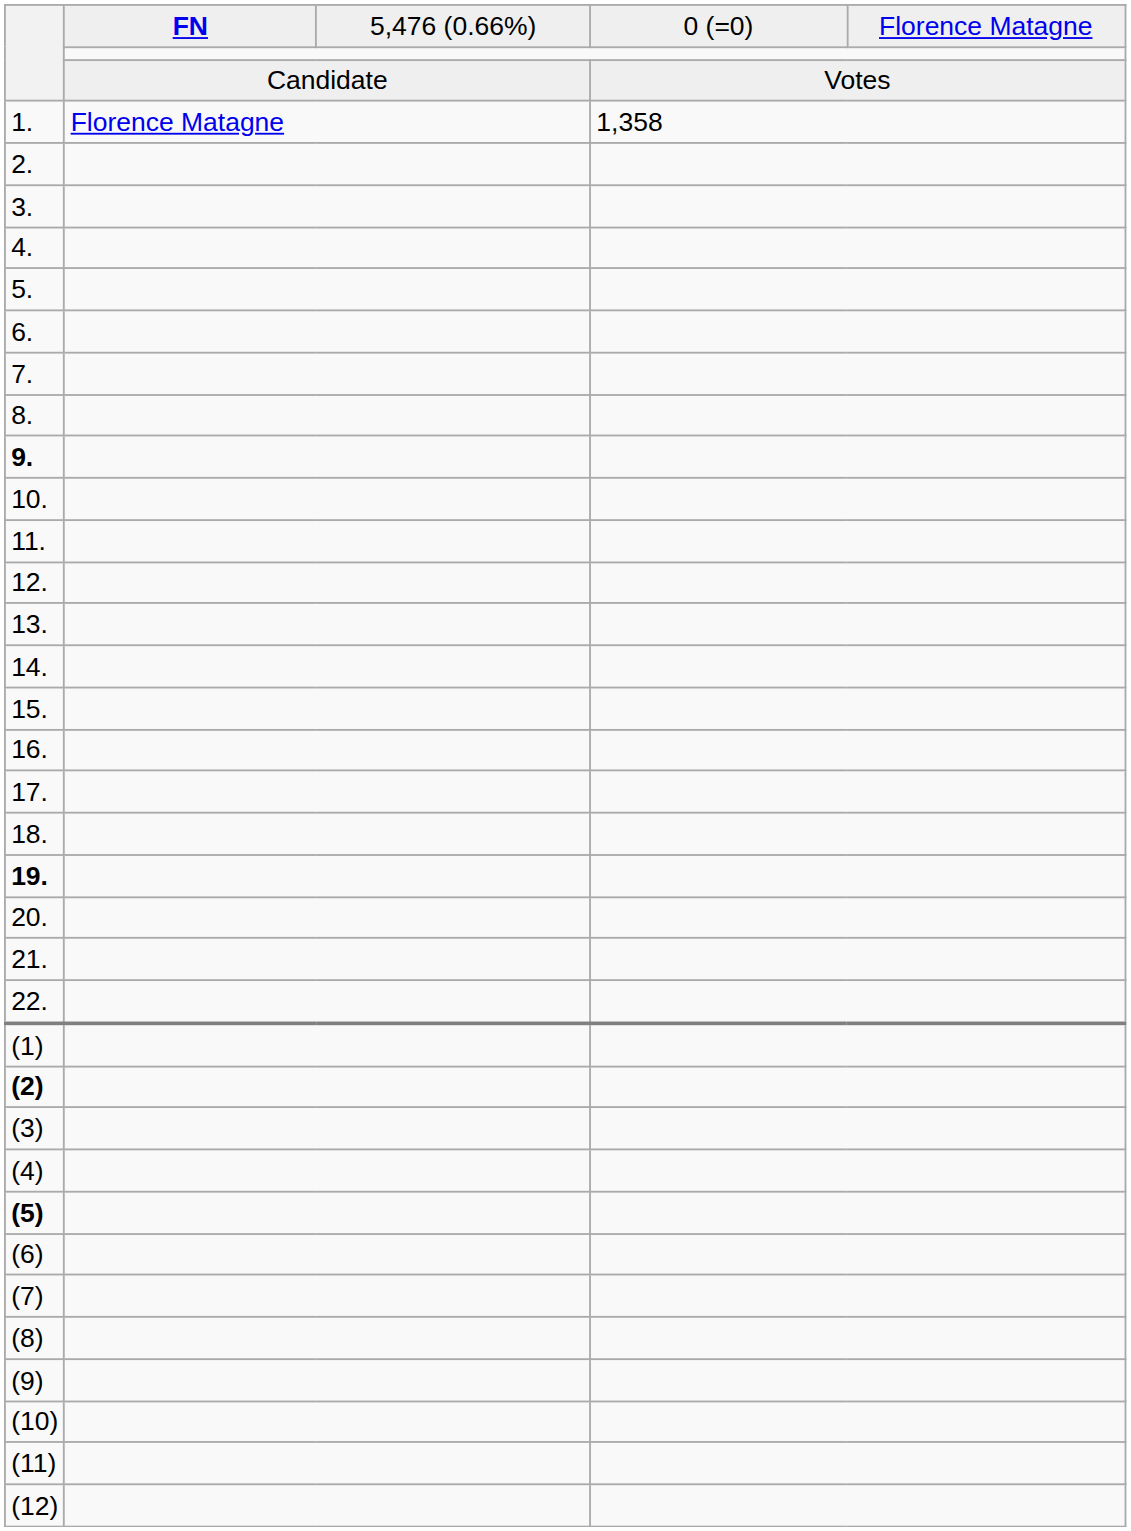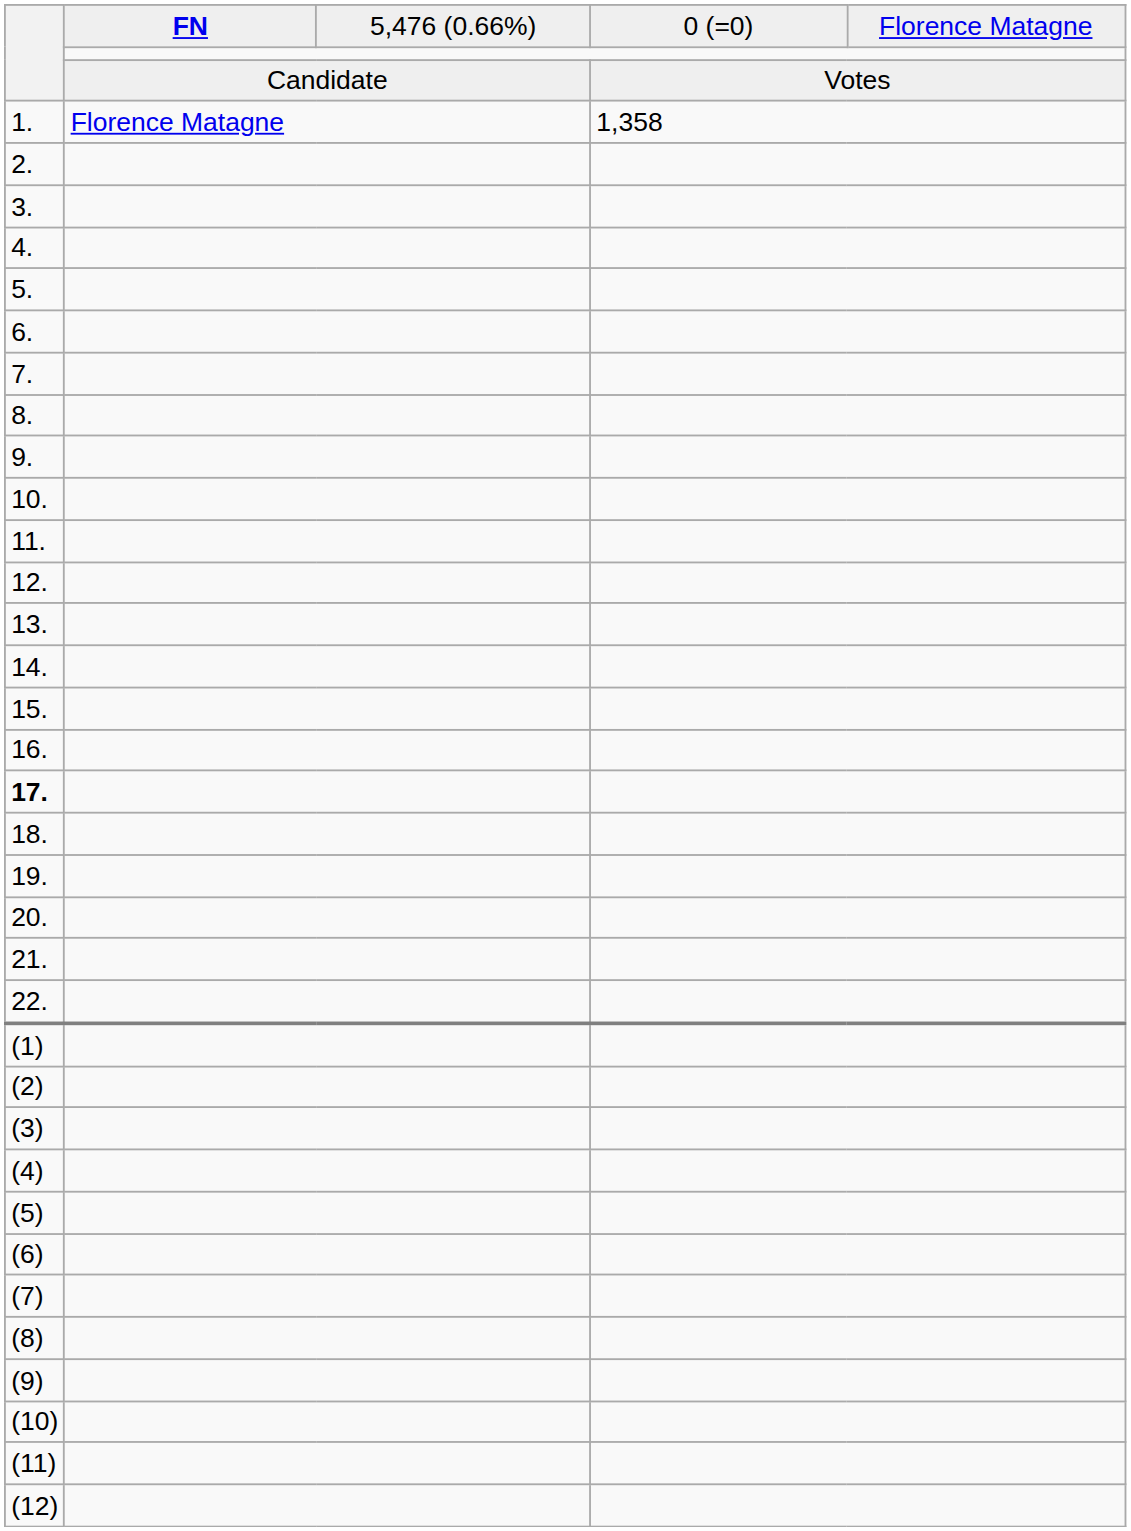(22, 457) bold -> (22, 457) normal
(30, 792) normal -> (30, 792) bold
(30, 876) bold -> (30, 876) normal
(27, 1087) bold -> (27, 1087) normal
(27, 1213) bold -> (27, 1213) normal
